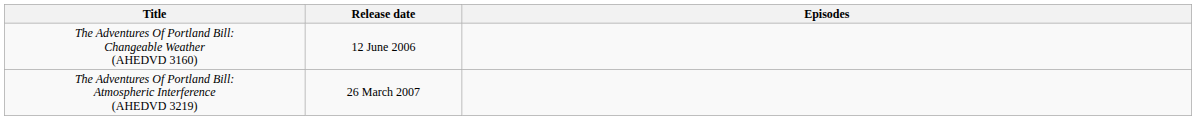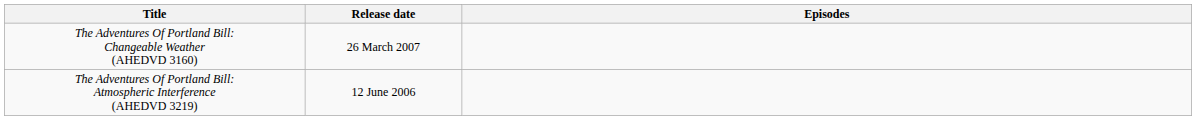(383, 46) 12 June 2006 -> (383, 46) 26 March 2007
(383, 92) 26 March 2007 -> (383, 92) 12 June 2006
